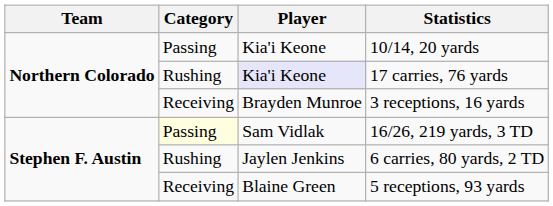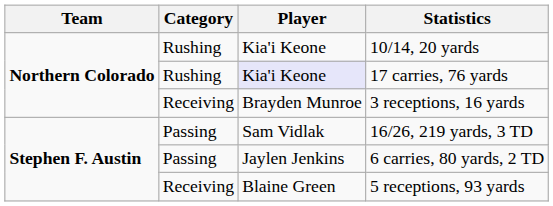(190, 46) Passing -> (192, 46) Rushing
(190, 130) lightyellow background -> (190, 130) no background
(192, 158) Rushing -> (190, 158) Passing
